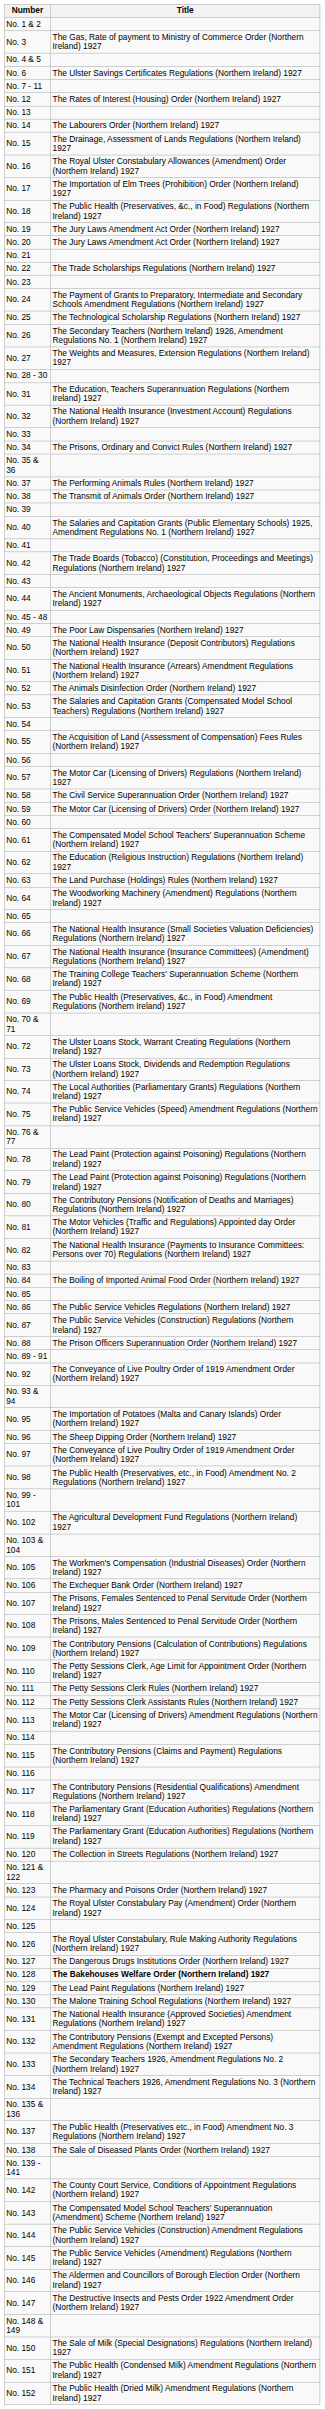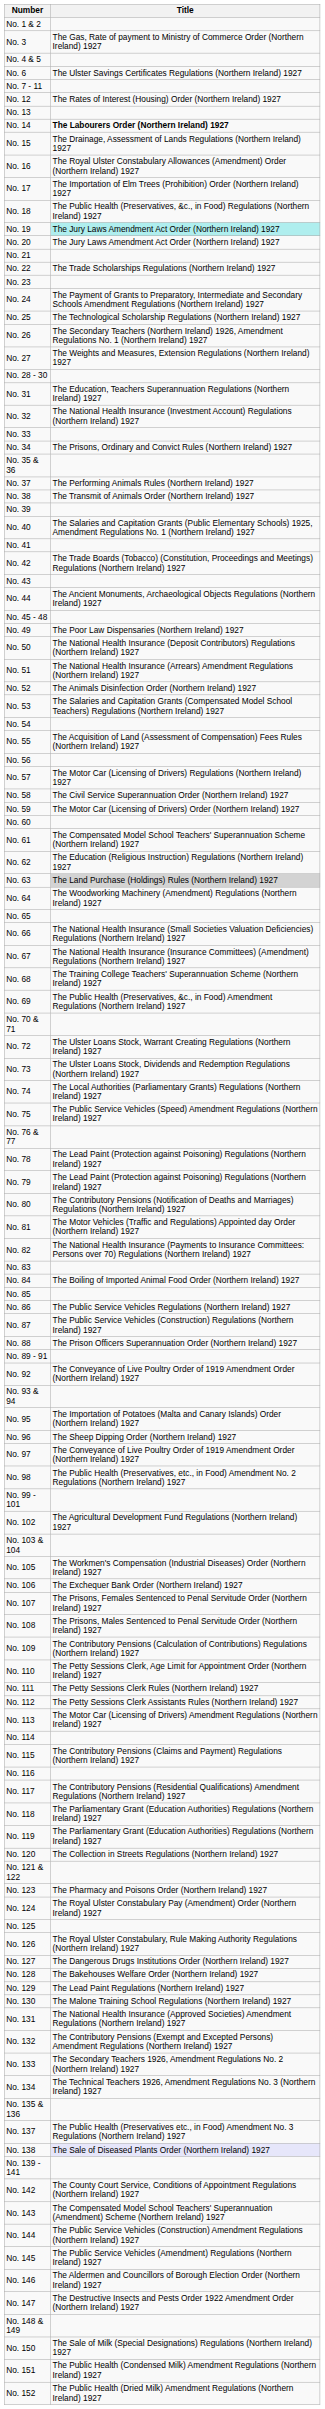(136, 126) normal -> (141, 126) bold
(166, 229) no background -> (166, 229) paleturquoise background
(165, 880) no background -> (165, 880) lightgrey background
(161, 1975) bold -> (155, 1975) normal
(161, 2150) no background -> (161, 2150) lavender background
